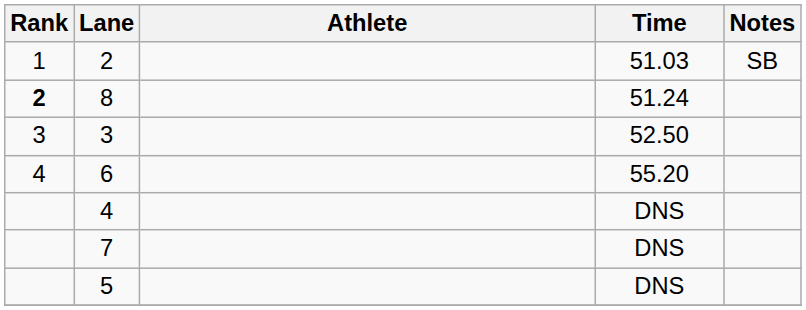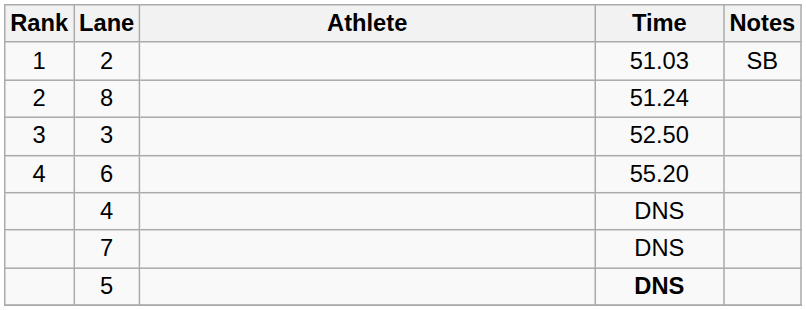(39, 98) bold -> (39, 98) normal
(659, 286) normal -> (659, 286) bold
